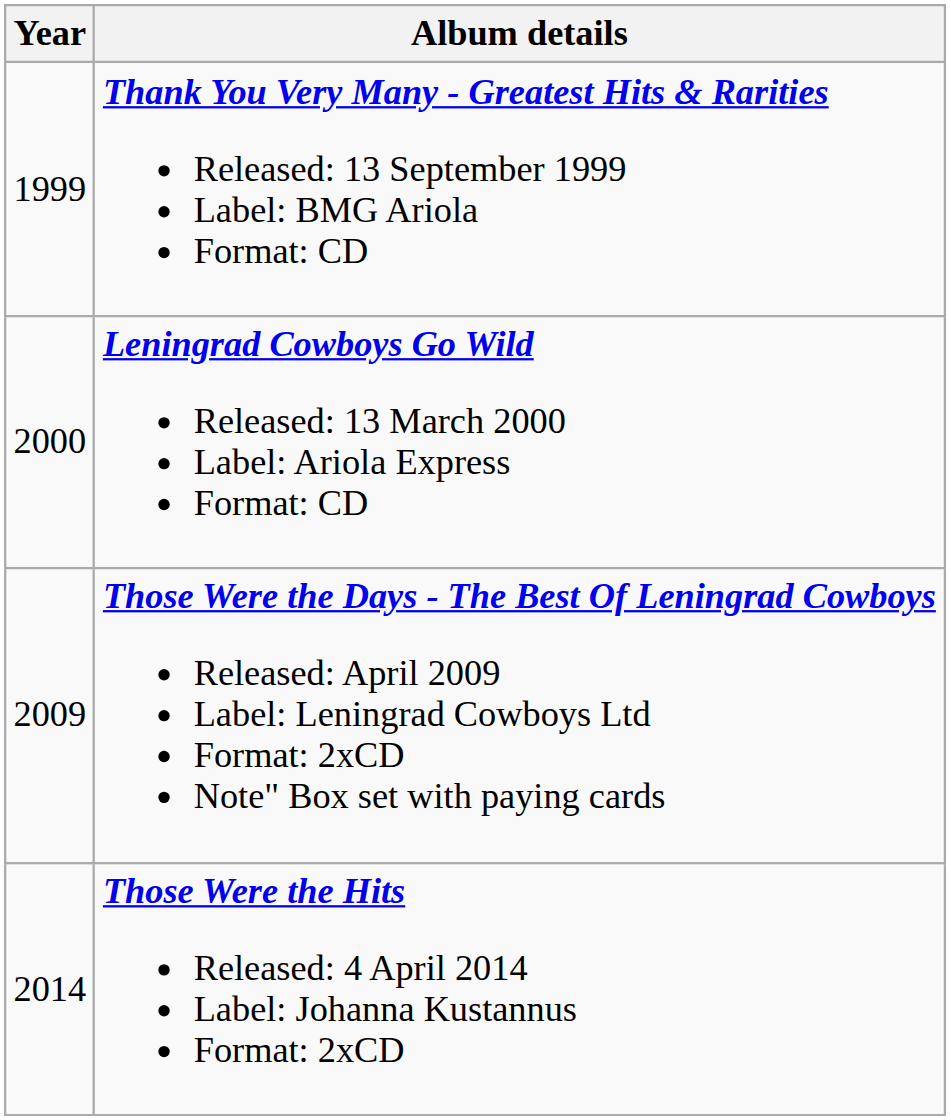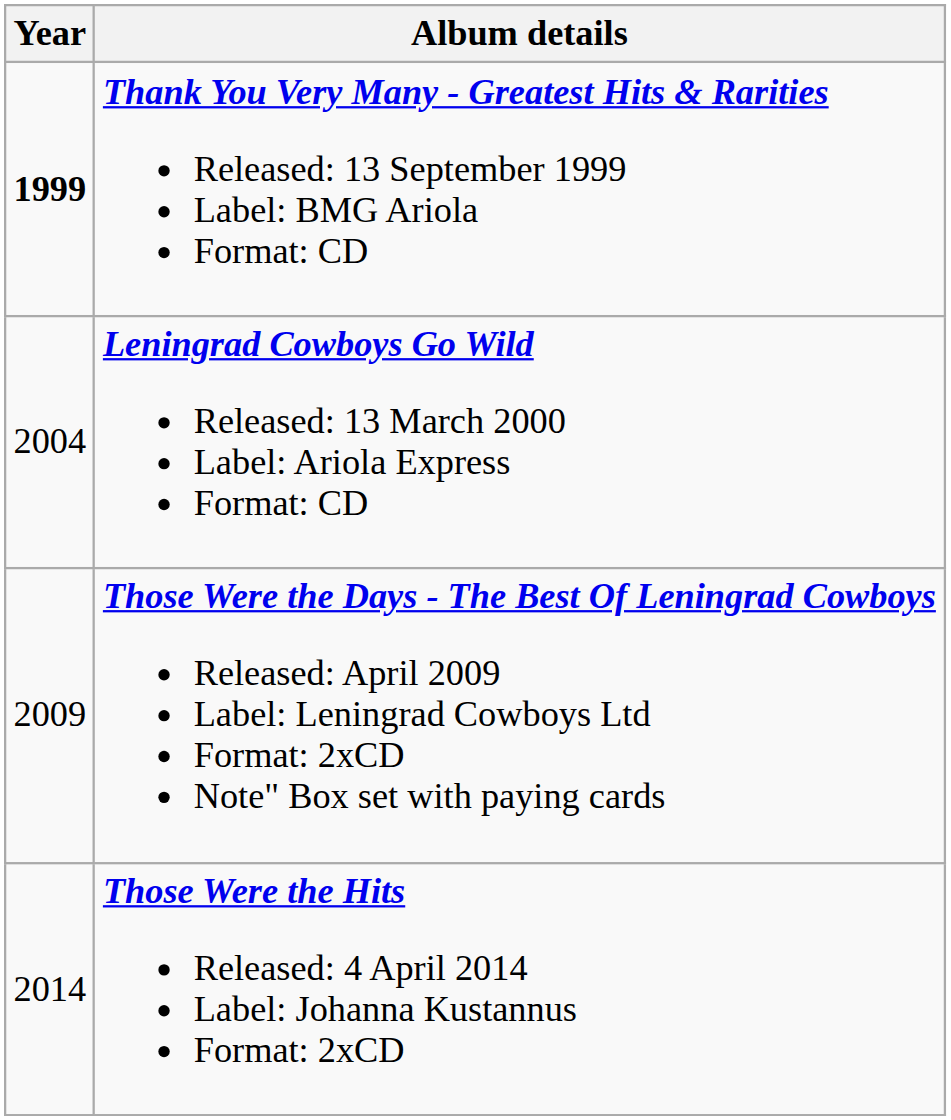(50, 188) normal -> (50, 188) bold
(50, 441) 2000 -> (50, 441) 2004
